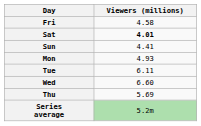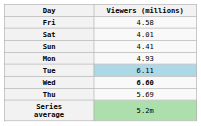(145, 34) bold -> (145, 34) normal
(145, 70) no background -> (145, 70) lightblue background
(145, 82) normal -> (145, 82) bold
